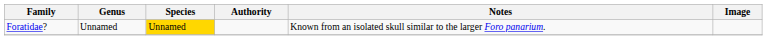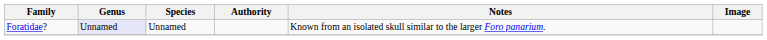(99, 27) no background -> (99, 27) lavender background
(167, 27) gold background -> (167, 27) no background
